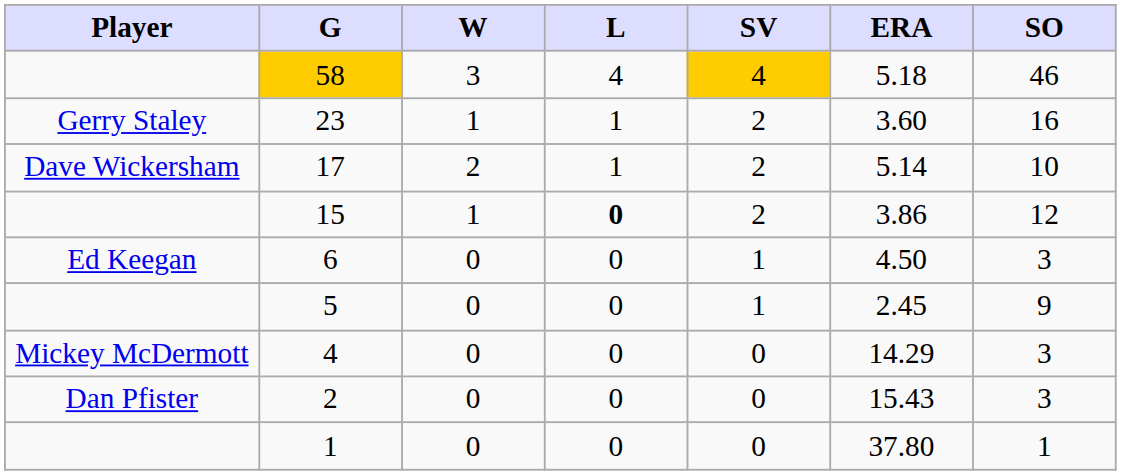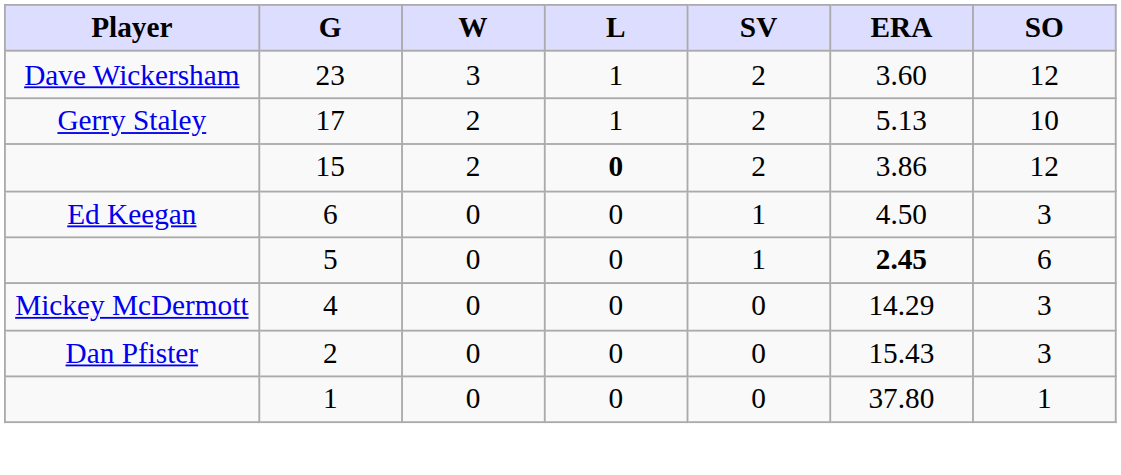- row: (330, 74)
(132, 120) Gerry Staley -> (132, 74) Dave Wickersham
(473, 120) 1 -> (473, 74) 3
(1044, 120) 16 -> (1044, 74) 12
(132, 167) Dave Wickersham -> (132, 120) Gerry Staley
(901, 167) 5.14 -> (901, 120) 5.13
(473, 213) 1 -> (473, 167) 2
(901, 306) normal -> (901, 259) bold
(1044, 306) 9 -> (1044, 259) 6
